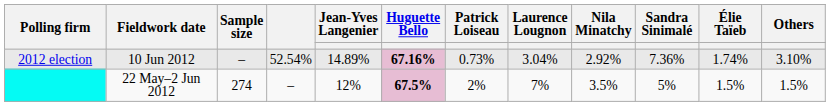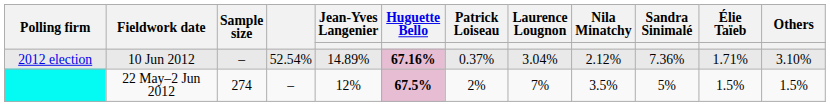(477, 59) 0.73% -> (477, 59) 0.37%
(603, 59) 2.92% -> (603, 59) 2.12%
(730, 59) 1.74% -> (730, 59) 1.71%
